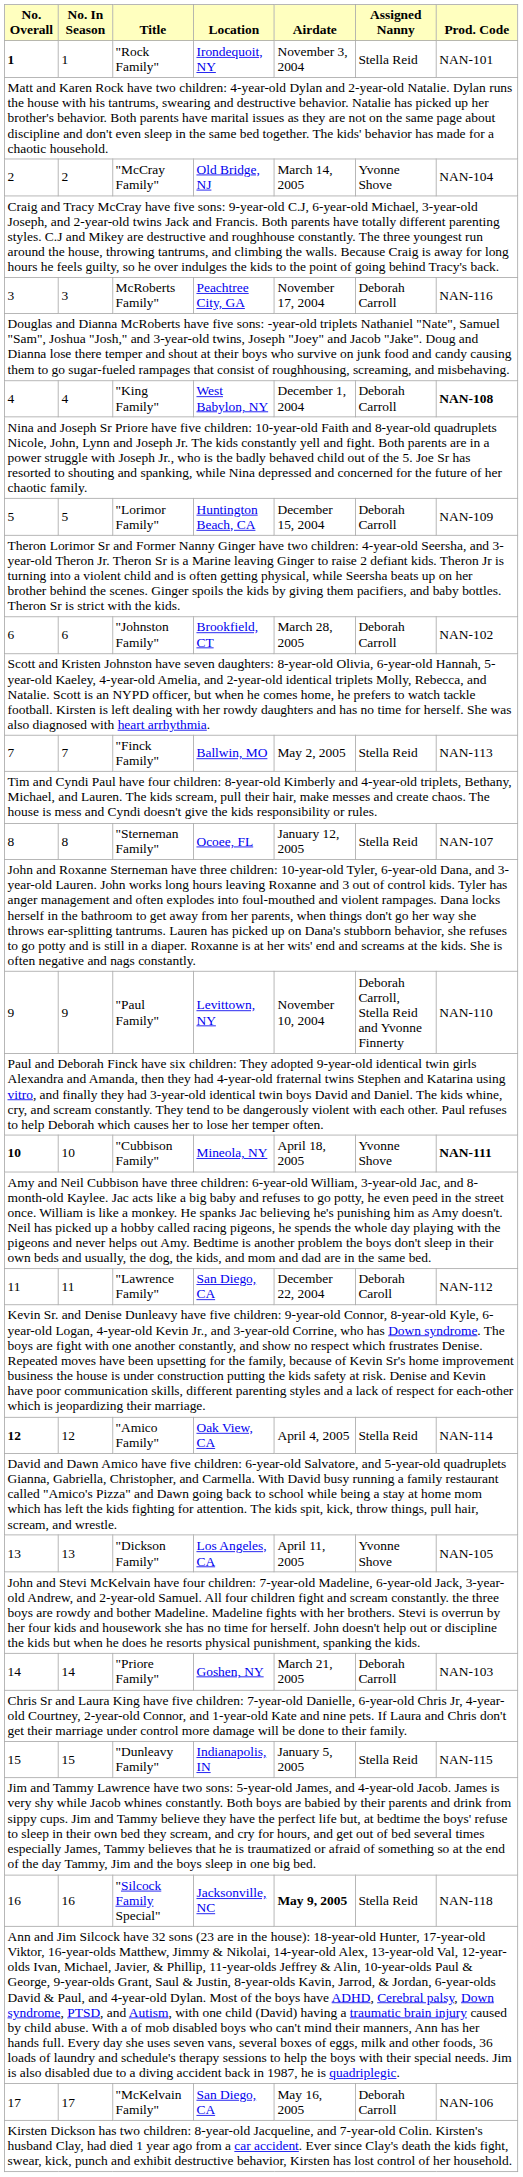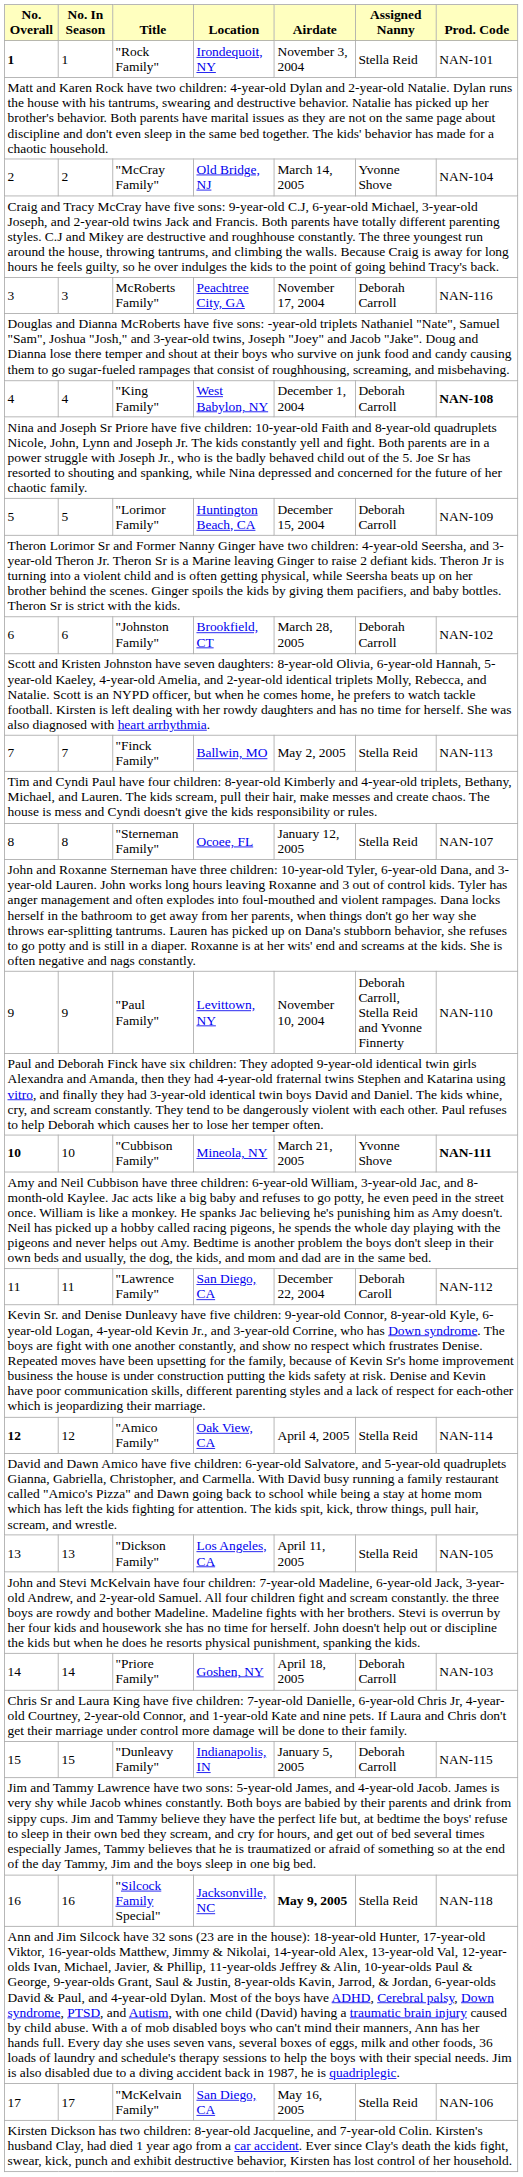(302, 1153) April 18, 2005 -> (305, 1153) March 21, 2005
(379, 1553) Yvonne Shove -> (388, 1553) Stella Reid
(305, 1671) March 21, 2005 -> (302, 1671) April 18, 2005
(388, 1759) Stella Reid -> (382, 1759) Deborah Carroll
(382, 2102) Deborah Carroll -> (388, 2102) Stella Reid
